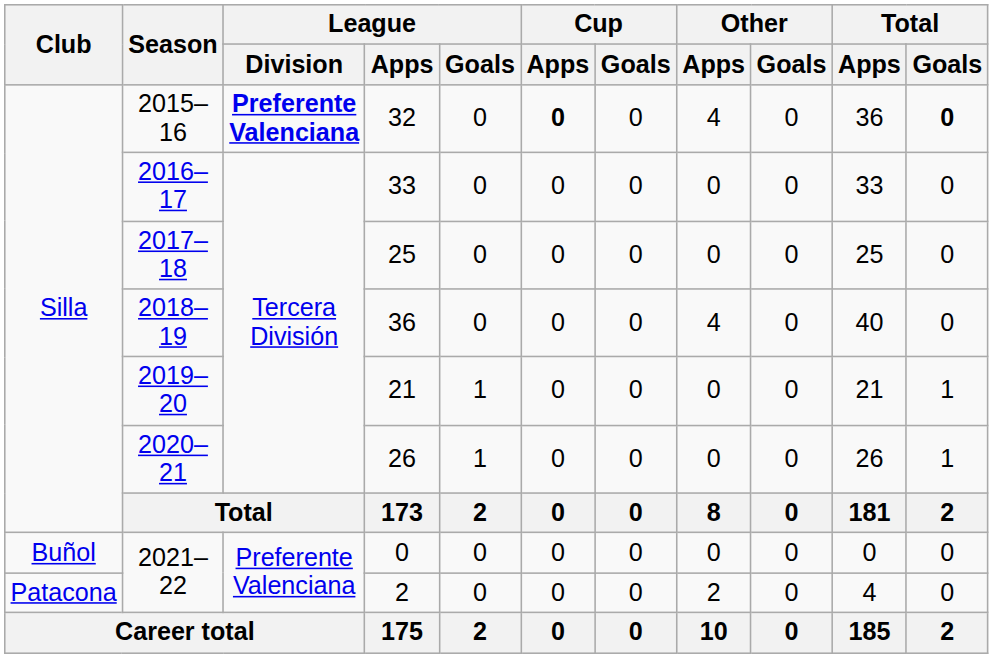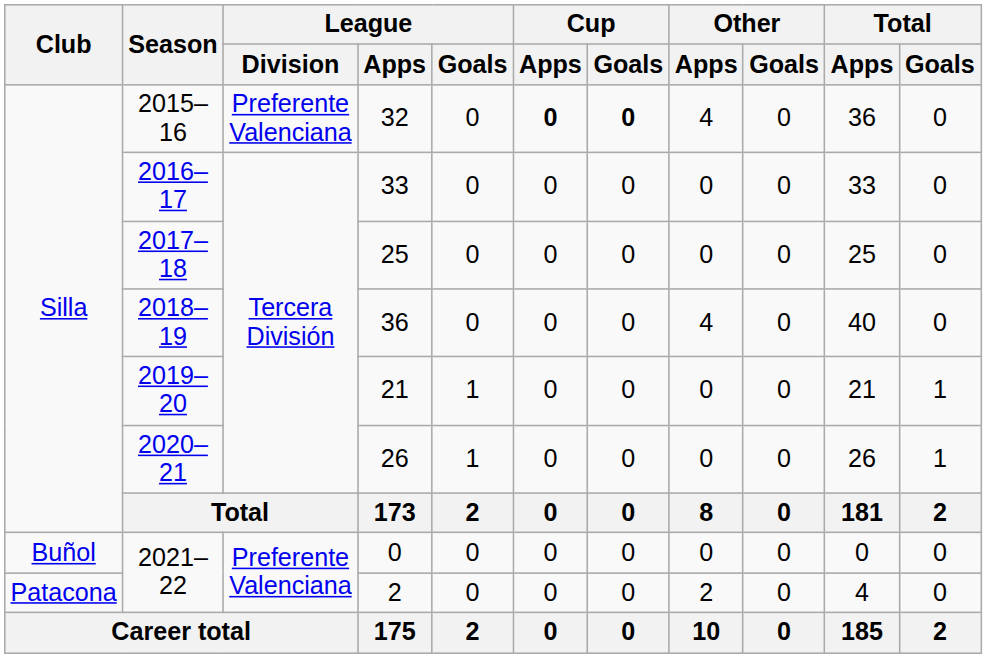(294, 118) bold -> (290, 118) normal
(636, 118) normal -> (628, 118) bold
(947, 118) bold -> (940, 118) normal
